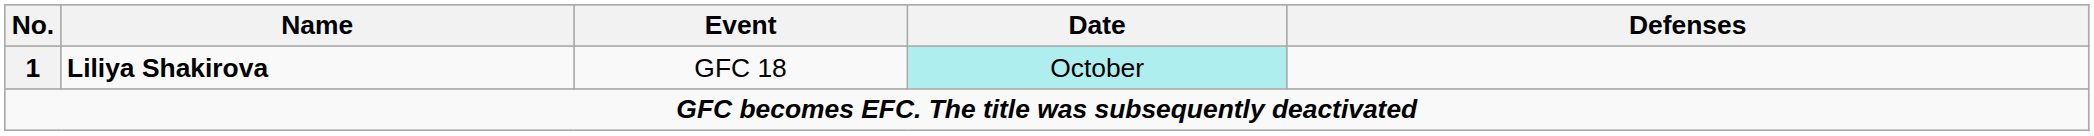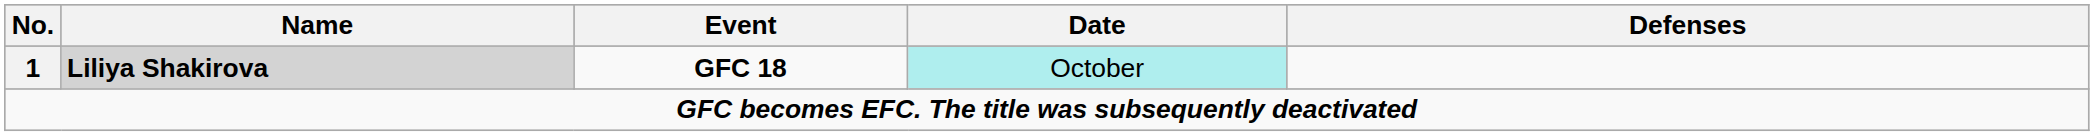(168, 67) no background -> (168, 67) lightgrey background
(741, 67) normal -> (741, 67) bold
